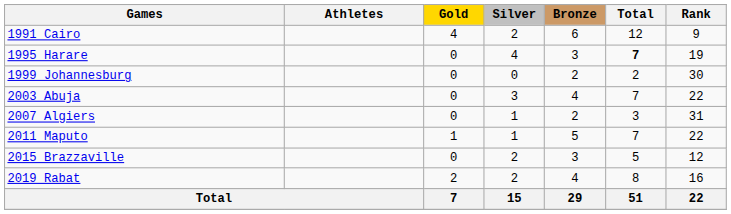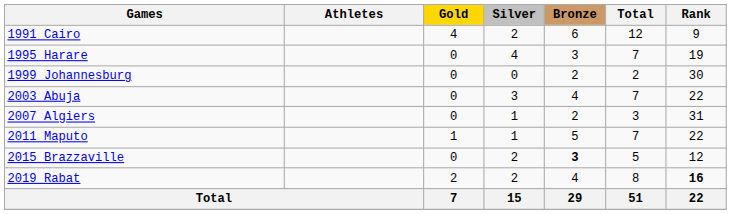(636, 55) bold -> (636, 55) normal
(575, 158) normal -> (575, 158) bold
(696, 178) normal -> (696, 178) bold
